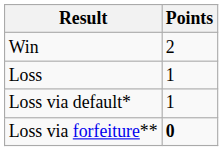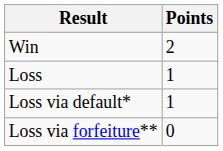(170, 131) bold -> (170, 131) normal
